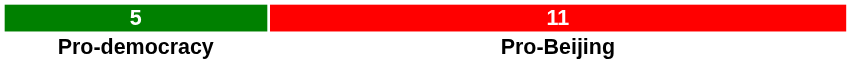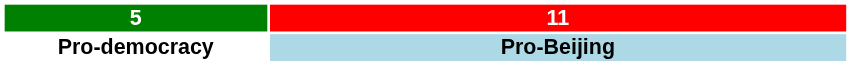(558, 47) no background -> (558, 47) lightblue background
